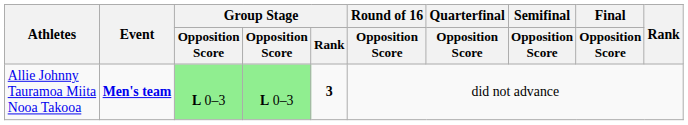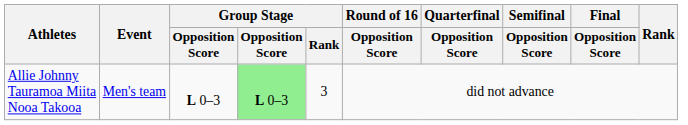(137, 92) bold -> (134, 92) normal
(209, 100) lightgreen background -> (203, 100) no background
(329, 92) bold -> (324, 92) normal
